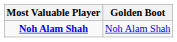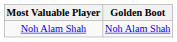(53, 28) bold -> (53, 28) normal
